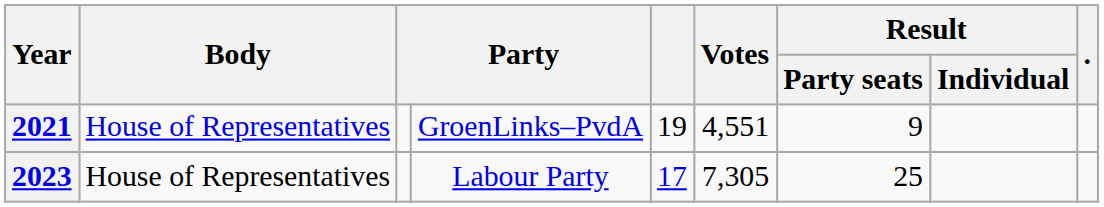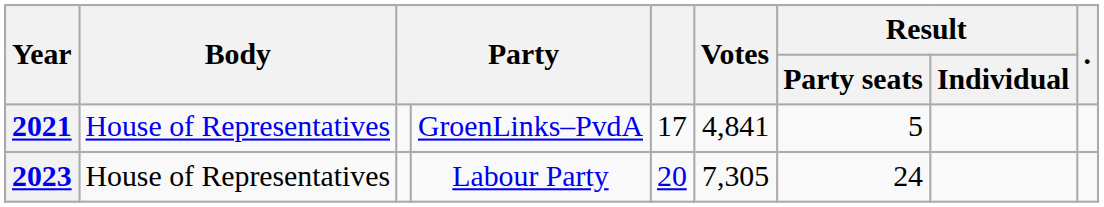(672, 127) 19 -> (672, 127) 17
(736, 127) 4,551 -> (736, 127) 4,841
(915, 127) 9 -> (915, 127) 5
(672, 176) 17 -> (672, 176) 20
(908, 176) 25 -> (908, 176) 24
